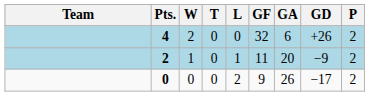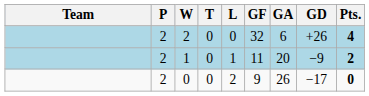columns swapped: (353, 15) <-> (165, 15)
